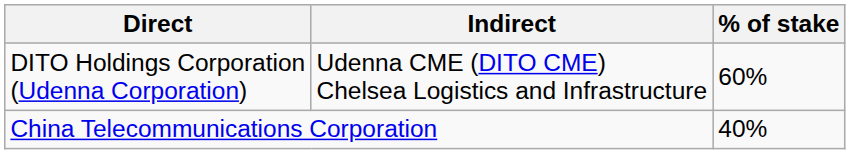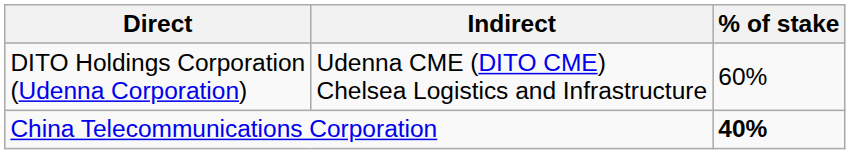(743, 129) normal -> (743, 129) bold
